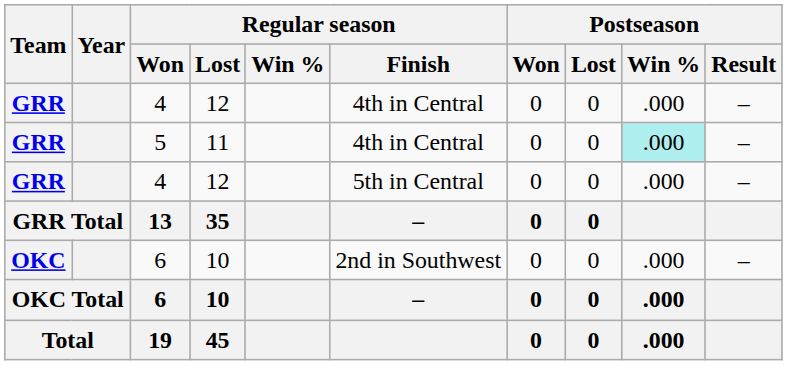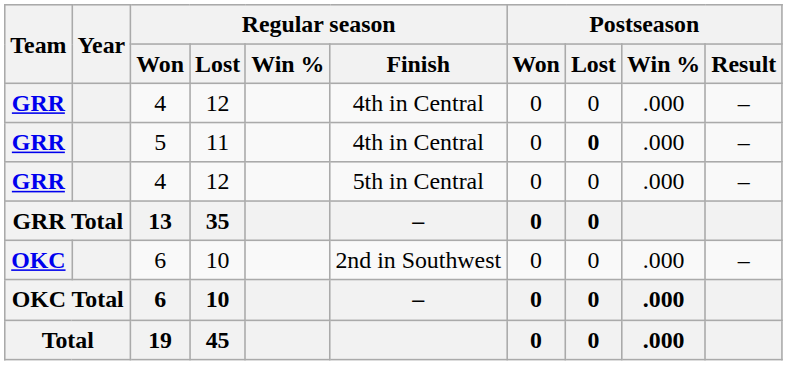(593, 142) normal -> (593, 142) bold
(664, 142) paleturquoise background -> (664, 142) no background
